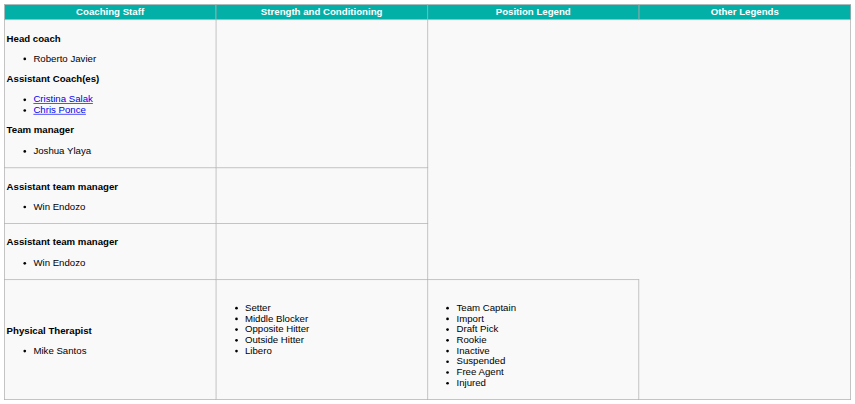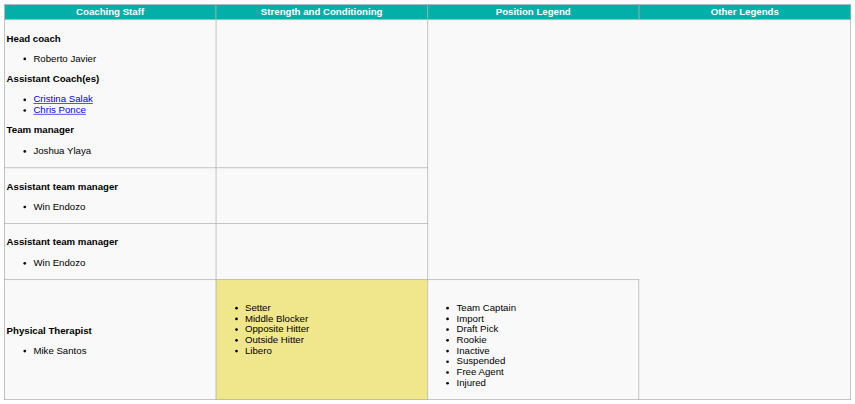(322, 329) no background -> (322, 329) khaki background
